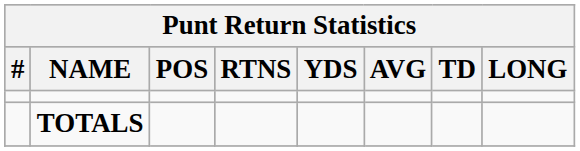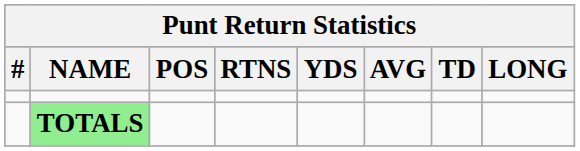(90, 123) no background -> (90, 123) lightgreen background
